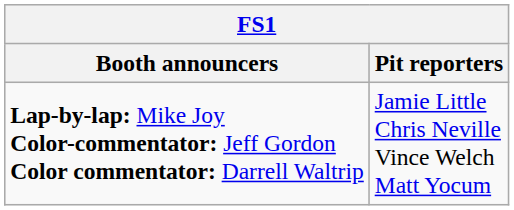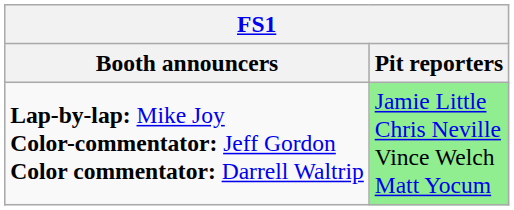(438, 143) no background -> (438, 143) lightgreen background
